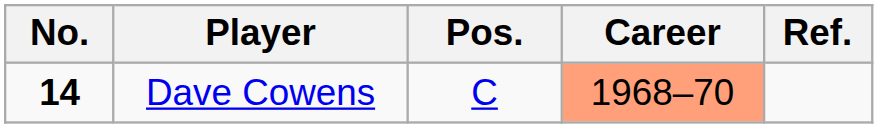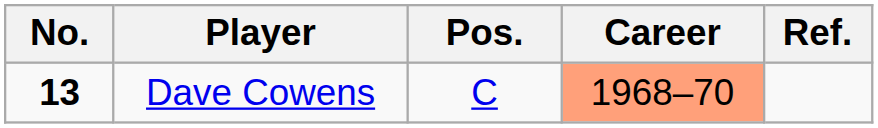(60, 92) 14 -> (60, 92) 13
